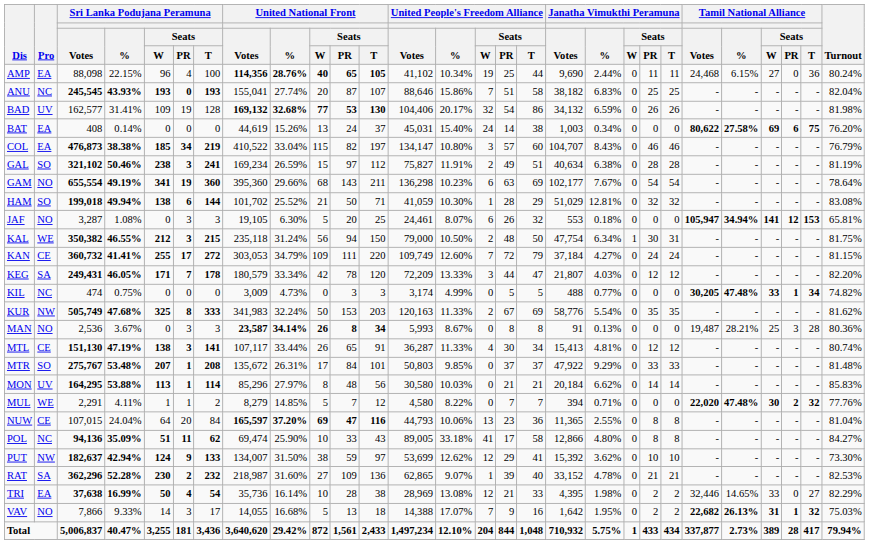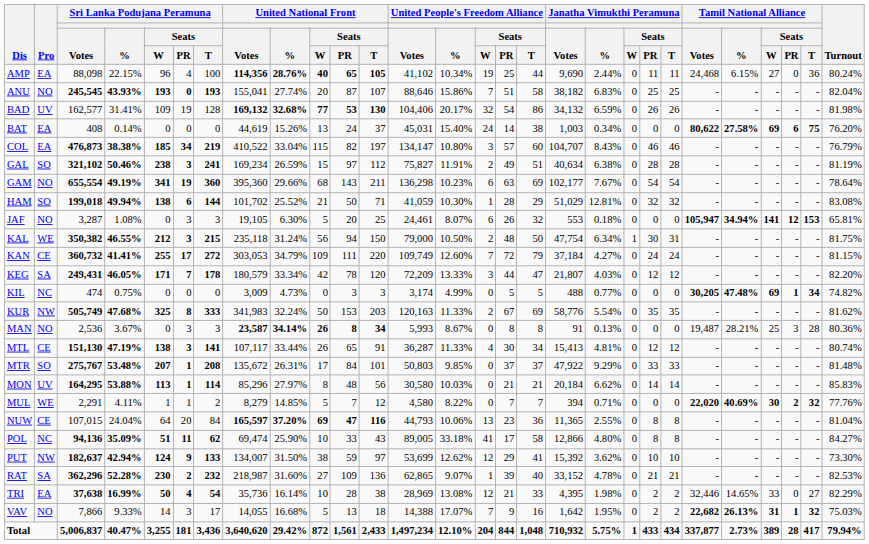(45, 91) NC -> (45, 91) NO
(774, 293) 33 -> (774, 293) 69
(741, 402) 47.48% -> (741, 402) 40.69%
